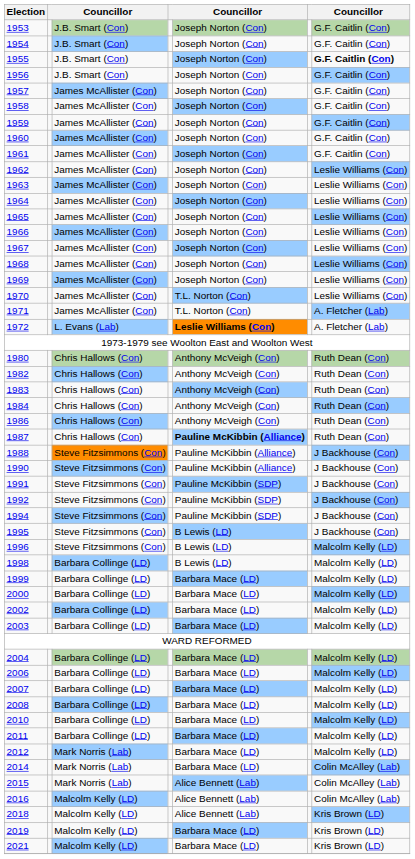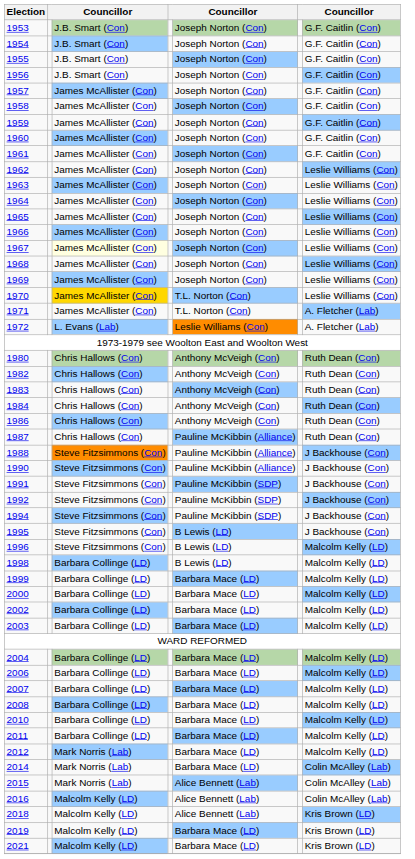(354, 59) bold -> (343, 59) normal
(106, 248) no background -> (106, 248) lightyellow background
(106, 295) no background -> (106, 295) gold background
(225, 327) bold -> (221, 327) normal
(240, 437) bold -> (235, 437) normal
